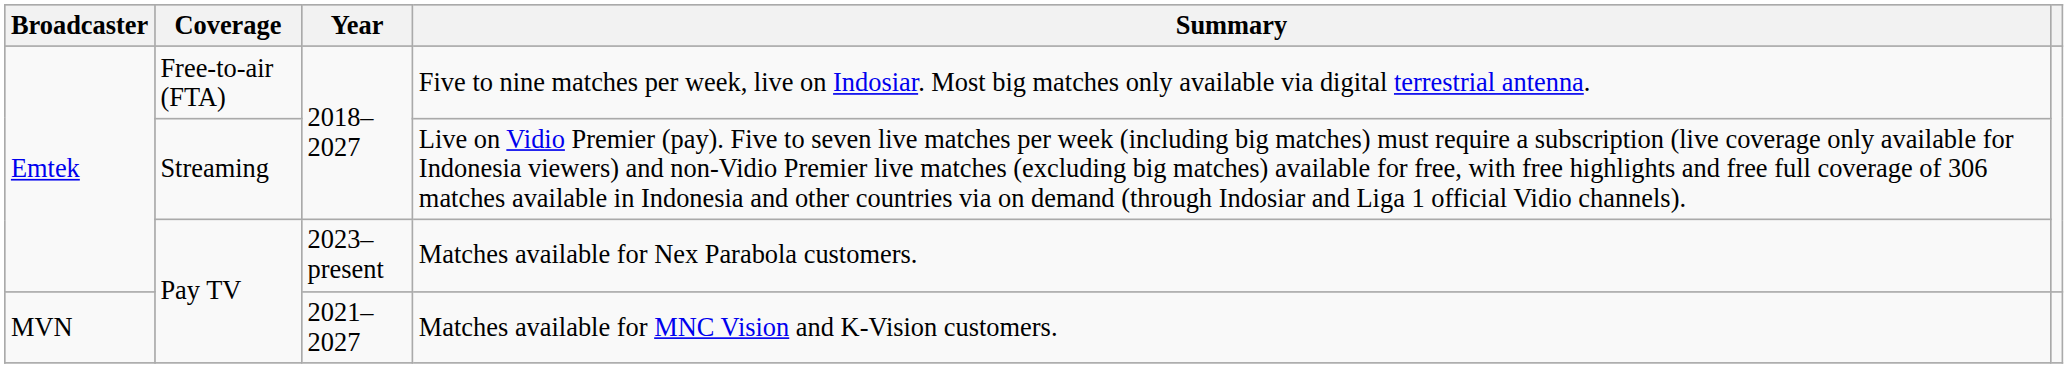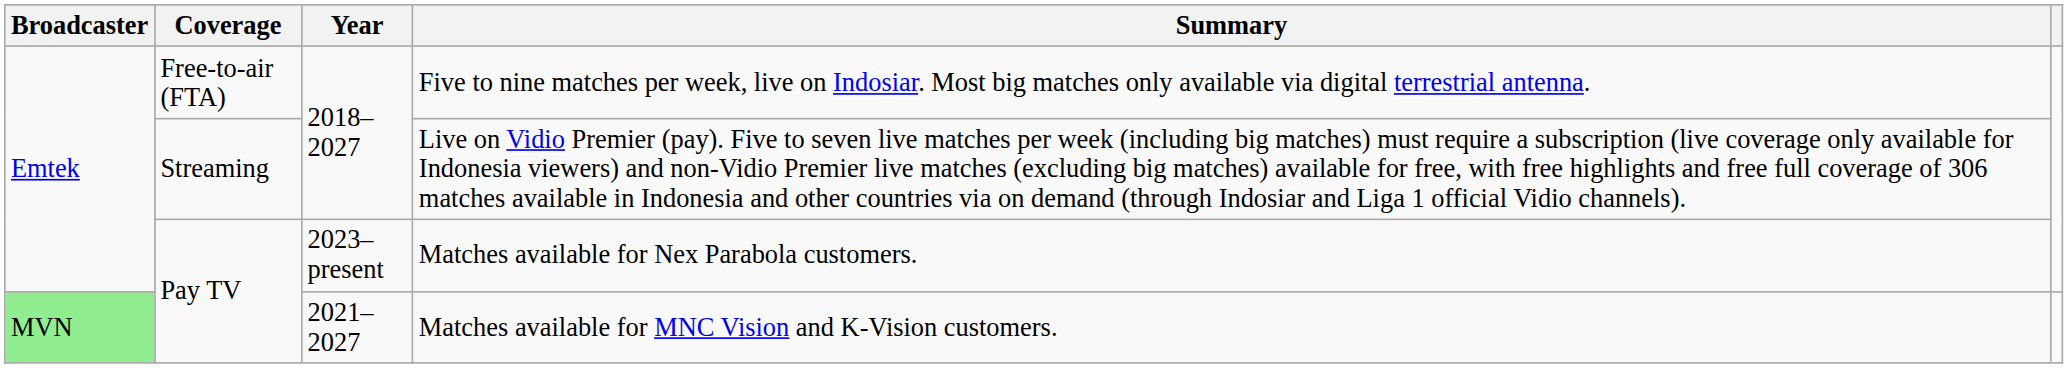(42, 326) no background -> (42, 326) lightgreen background
